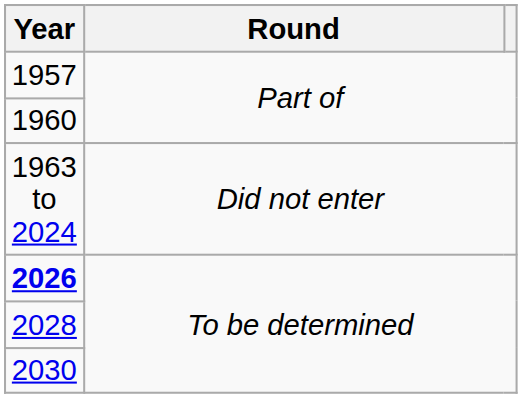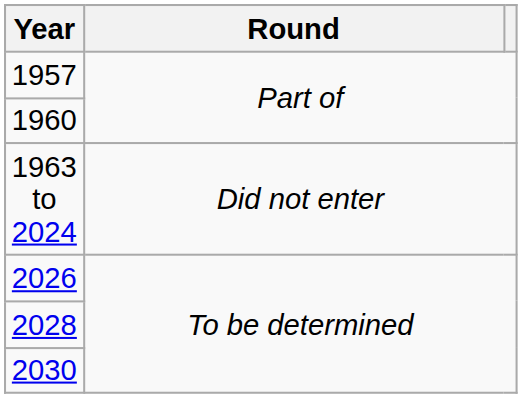(44, 278) bold -> (44, 278) normal
